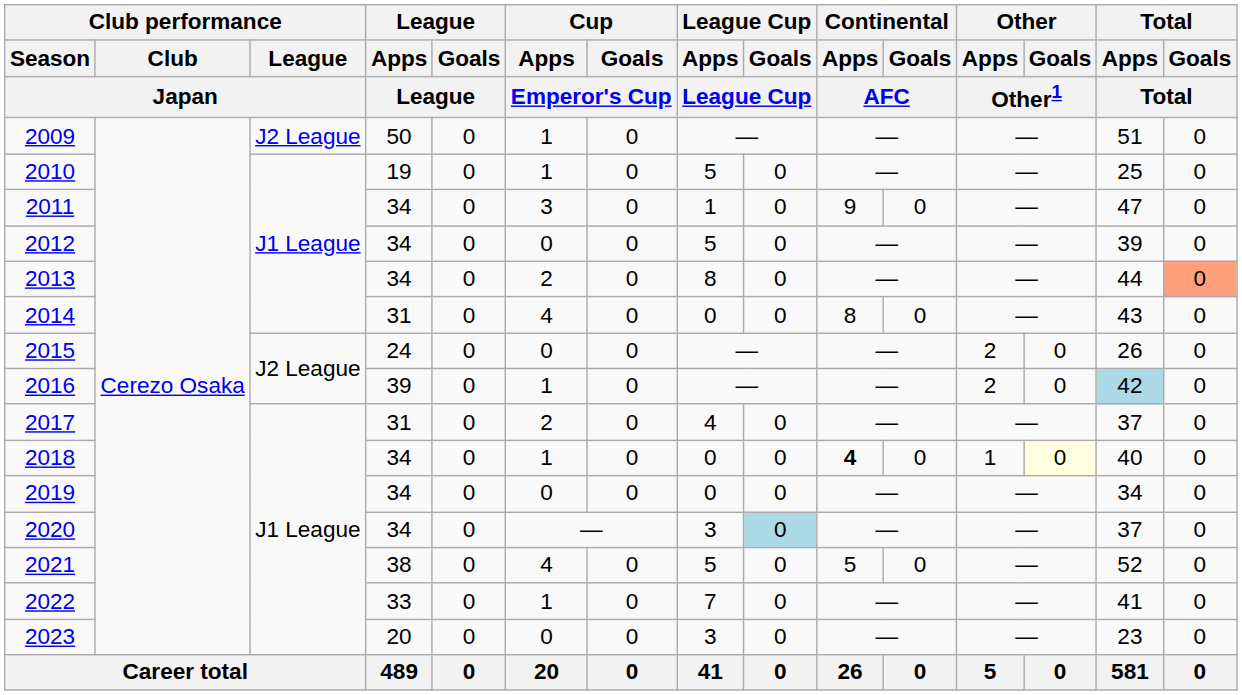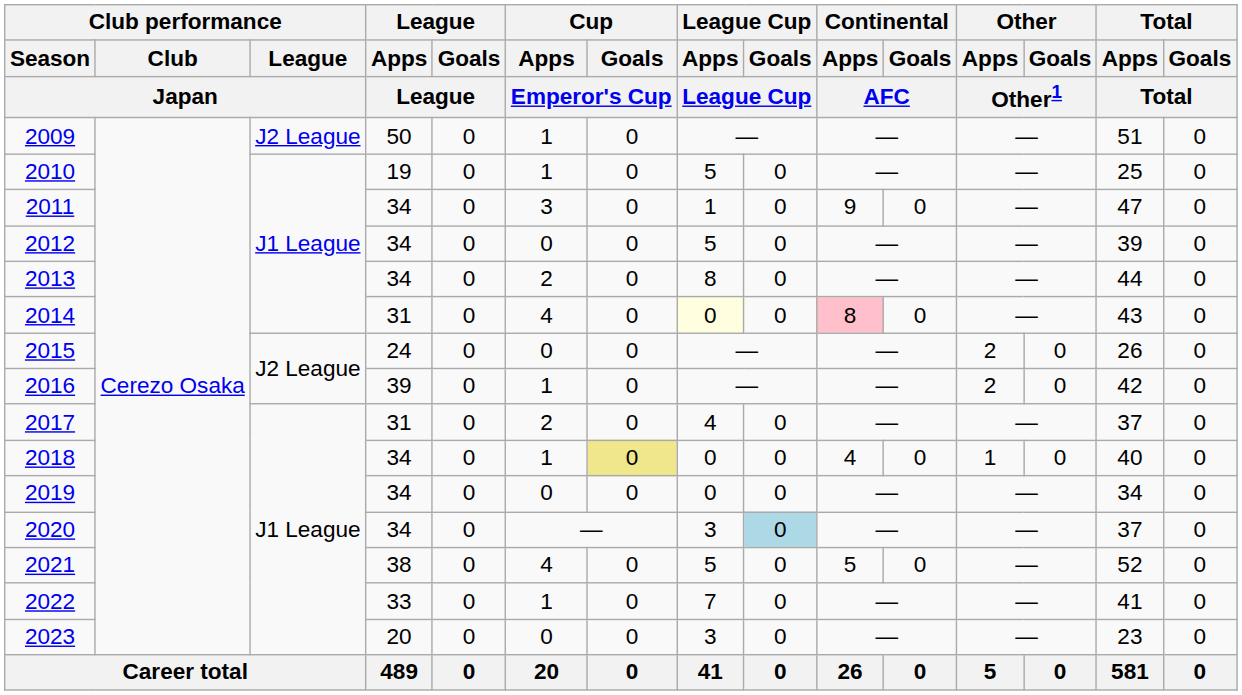(1200, 278) lightsalmon background -> (1200, 278) no background
(710, 314) no background -> (710, 314) lightyellow background
(850, 314) no background -> (850, 314) pink background
(1130, 386) lightblue background -> (1130, 386) no background
(632, 457) no background -> (632, 457) khaki background
(850, 457) bold -> (850, 457) normal
(1060, 457) lightyellow background -> (1060, 457) no background
